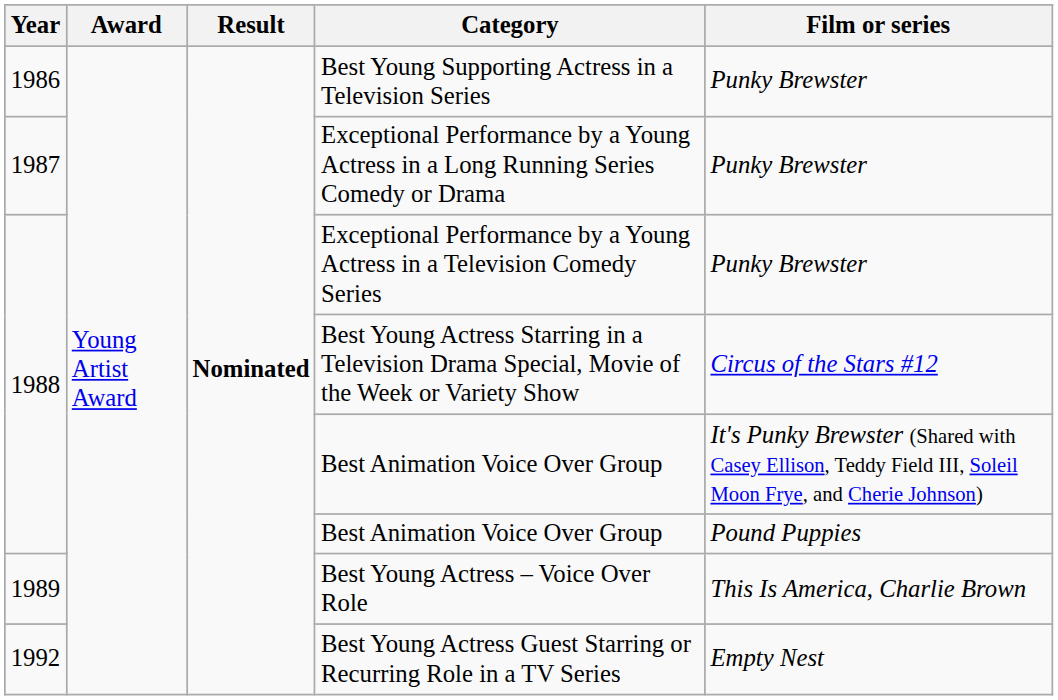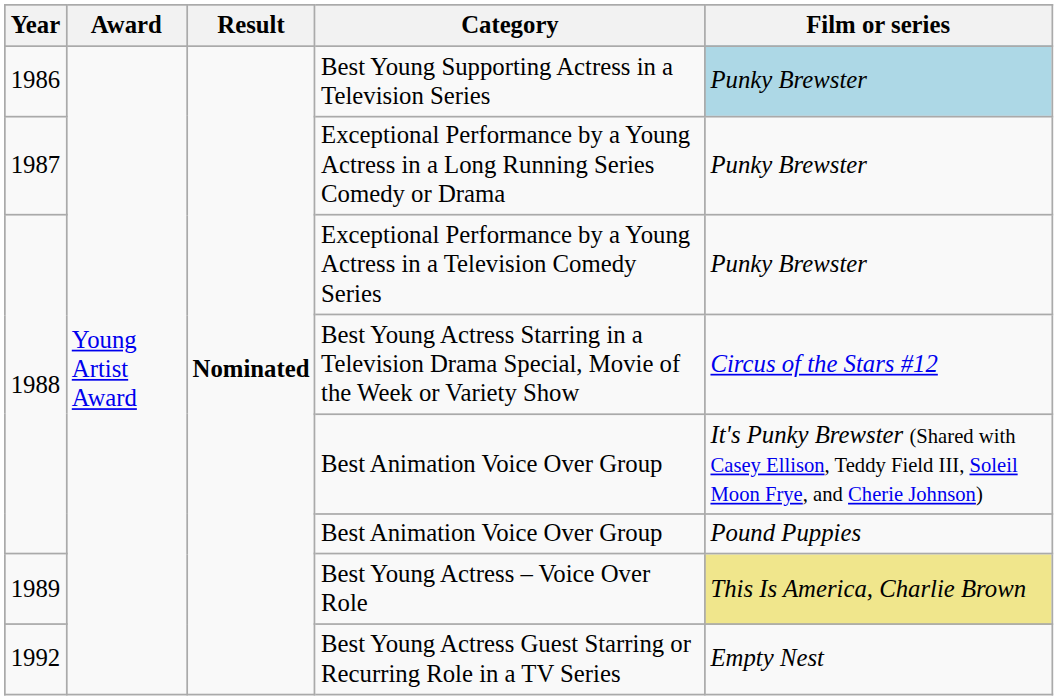(789, 80) no background -> (789, 80) lightblue background
(868, 589) no background -> (868, 589) khaki background
